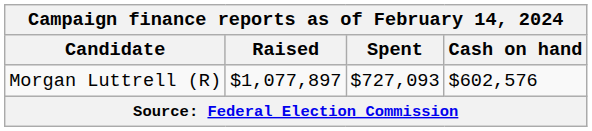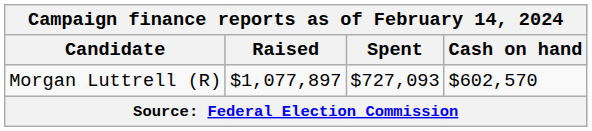(493, 80) $602,576 -> (493, 80) $602,570
